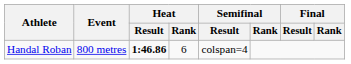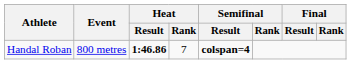(184, 50) 6 -> (184, 50) 7
(225, 50) normal -> (226, 50) bold
